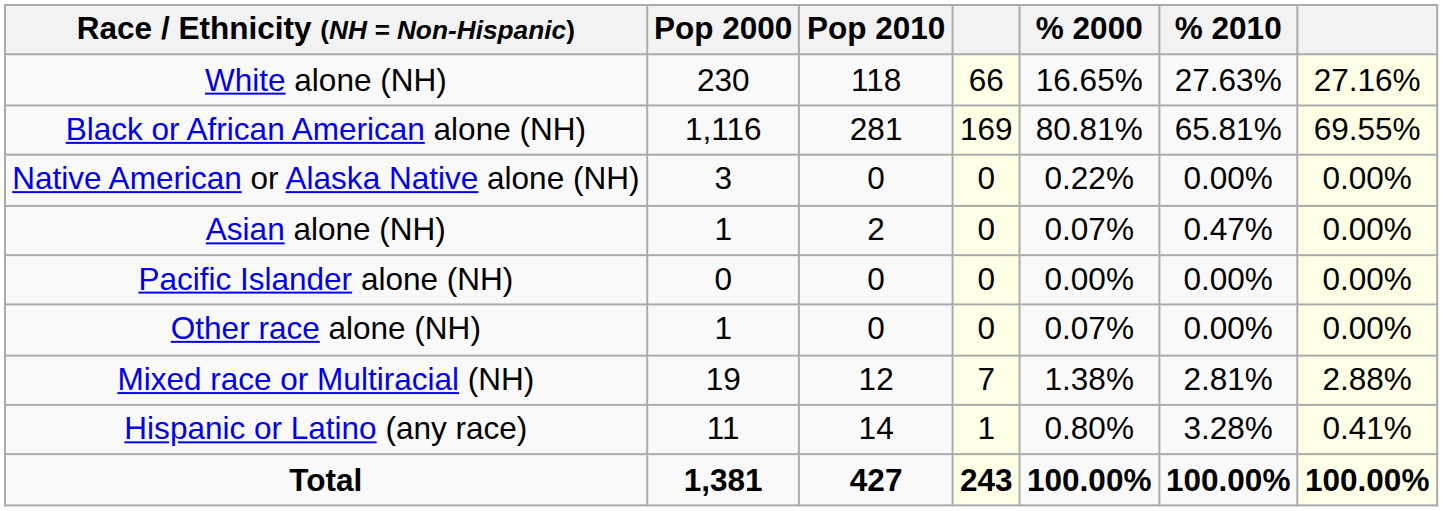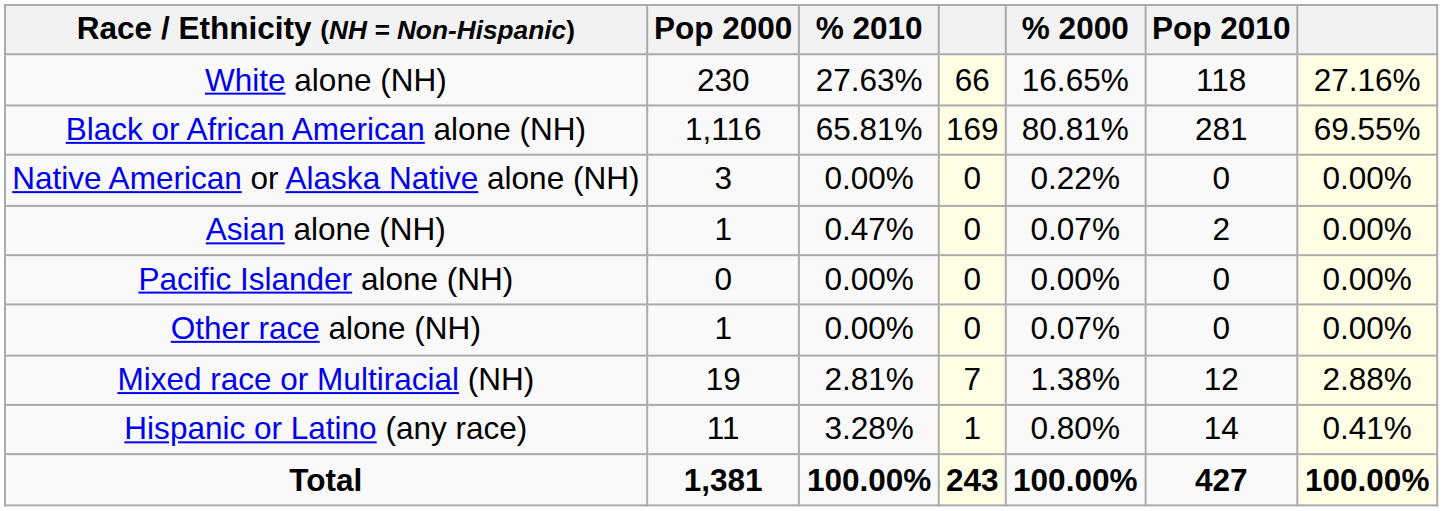columns swapped: (876, 29) <-> (1228, 29)
